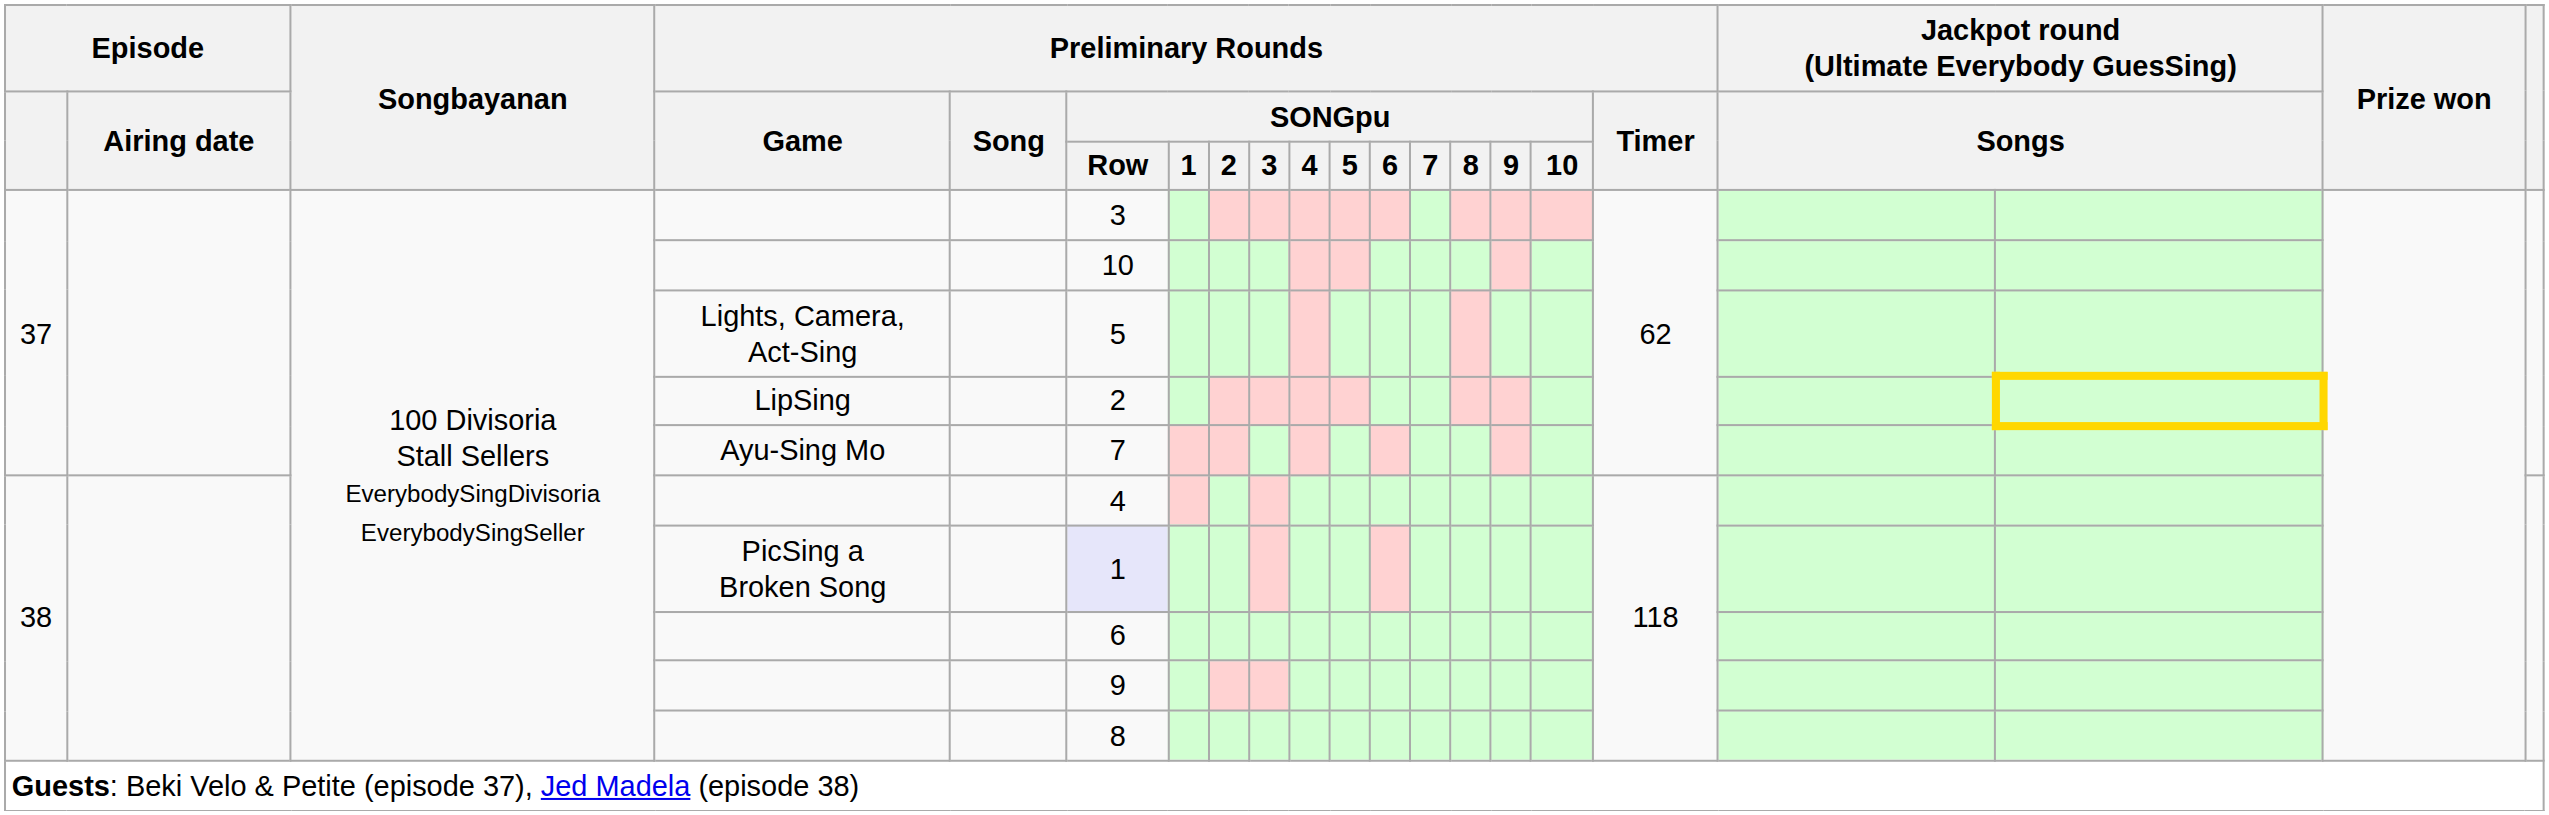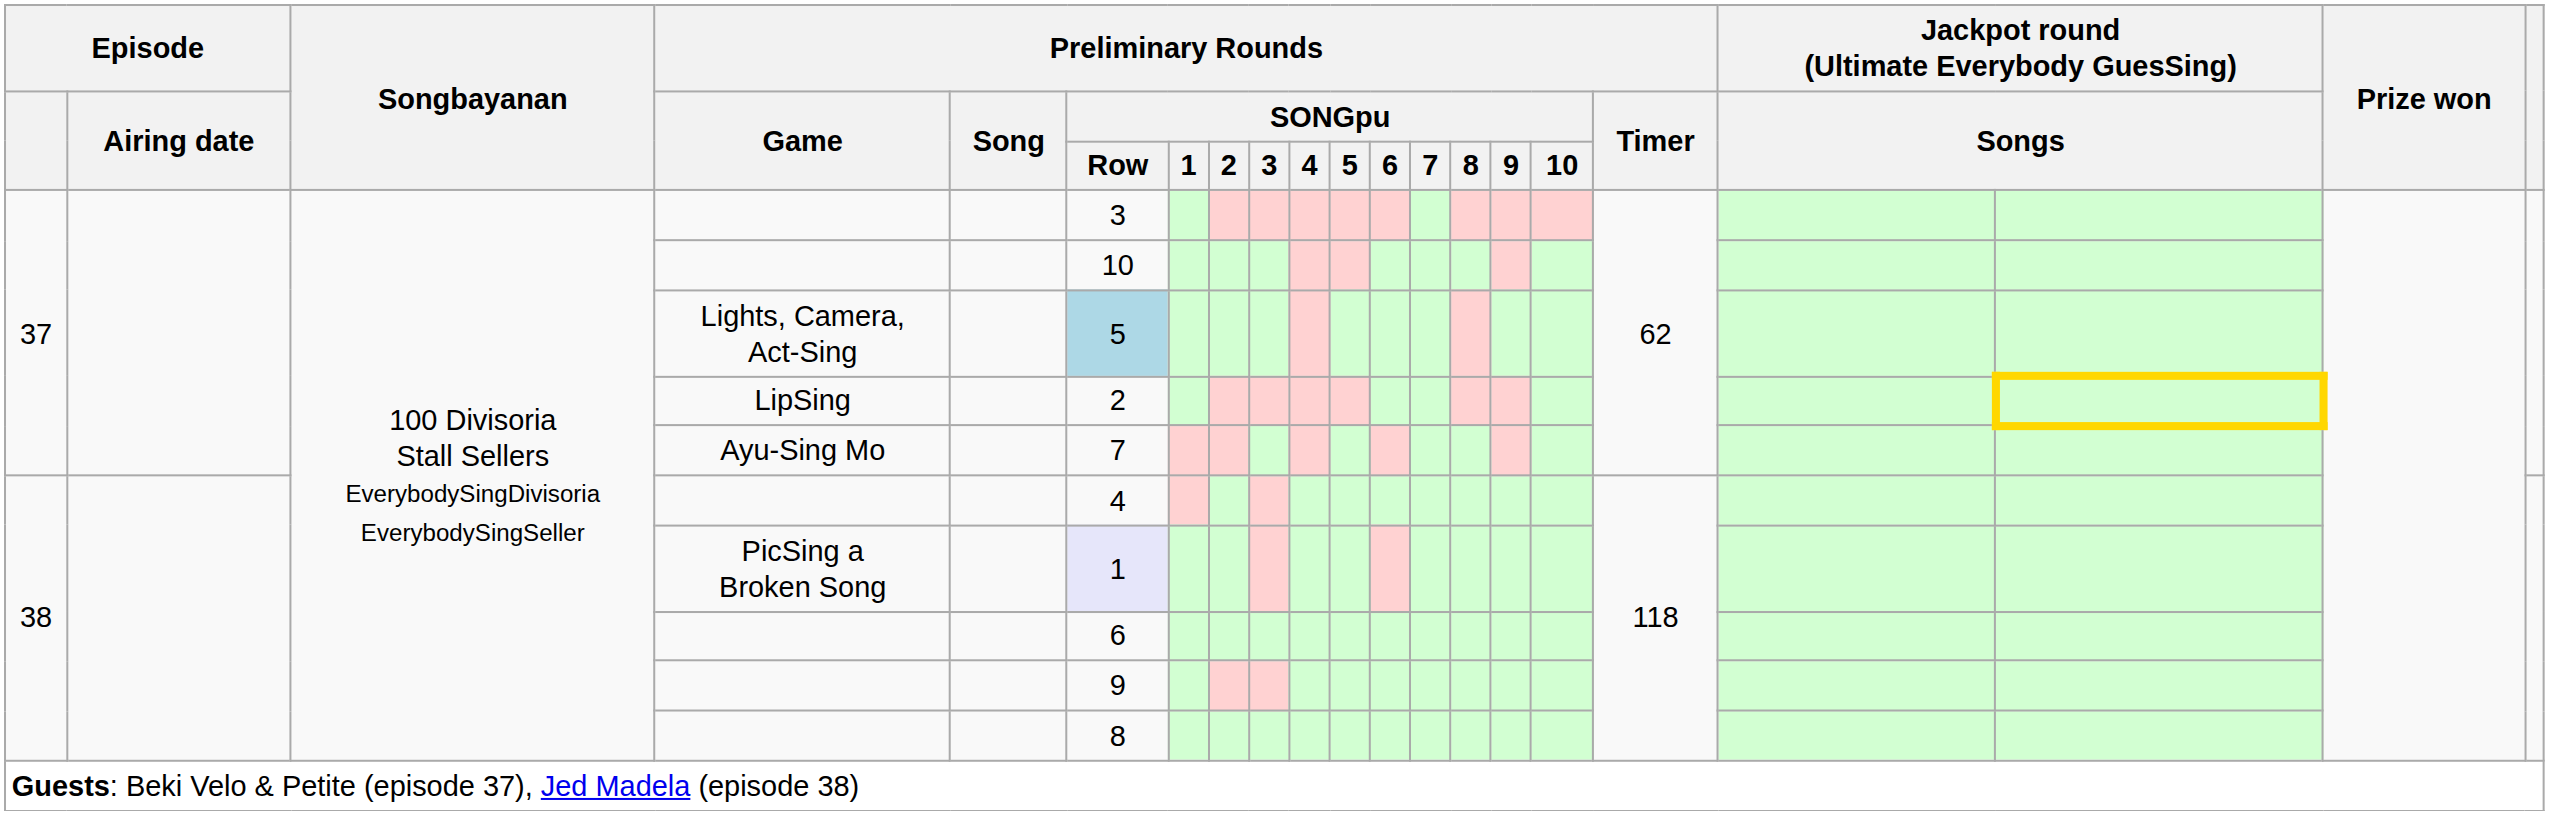(1118, 333) no background -> (1118, 333) lightblue background
